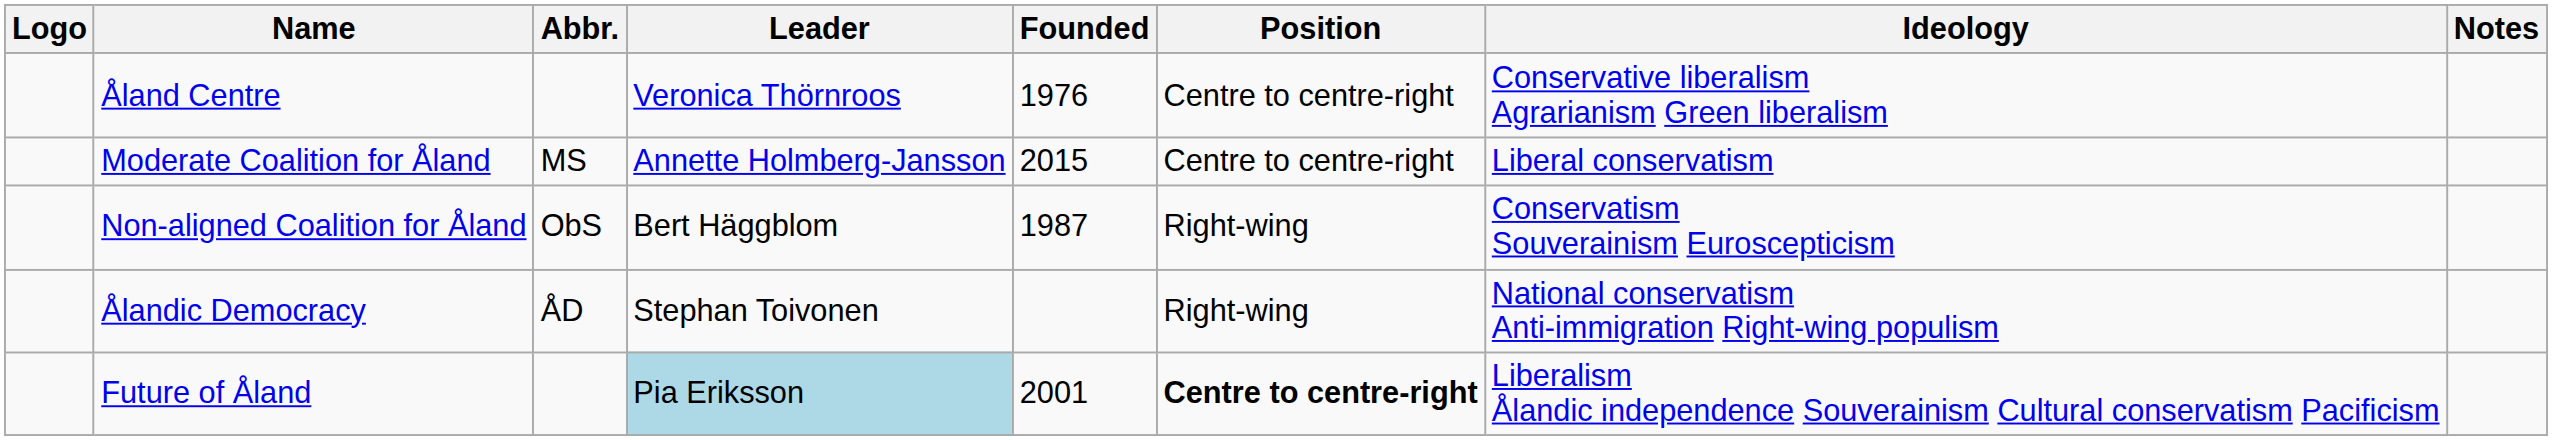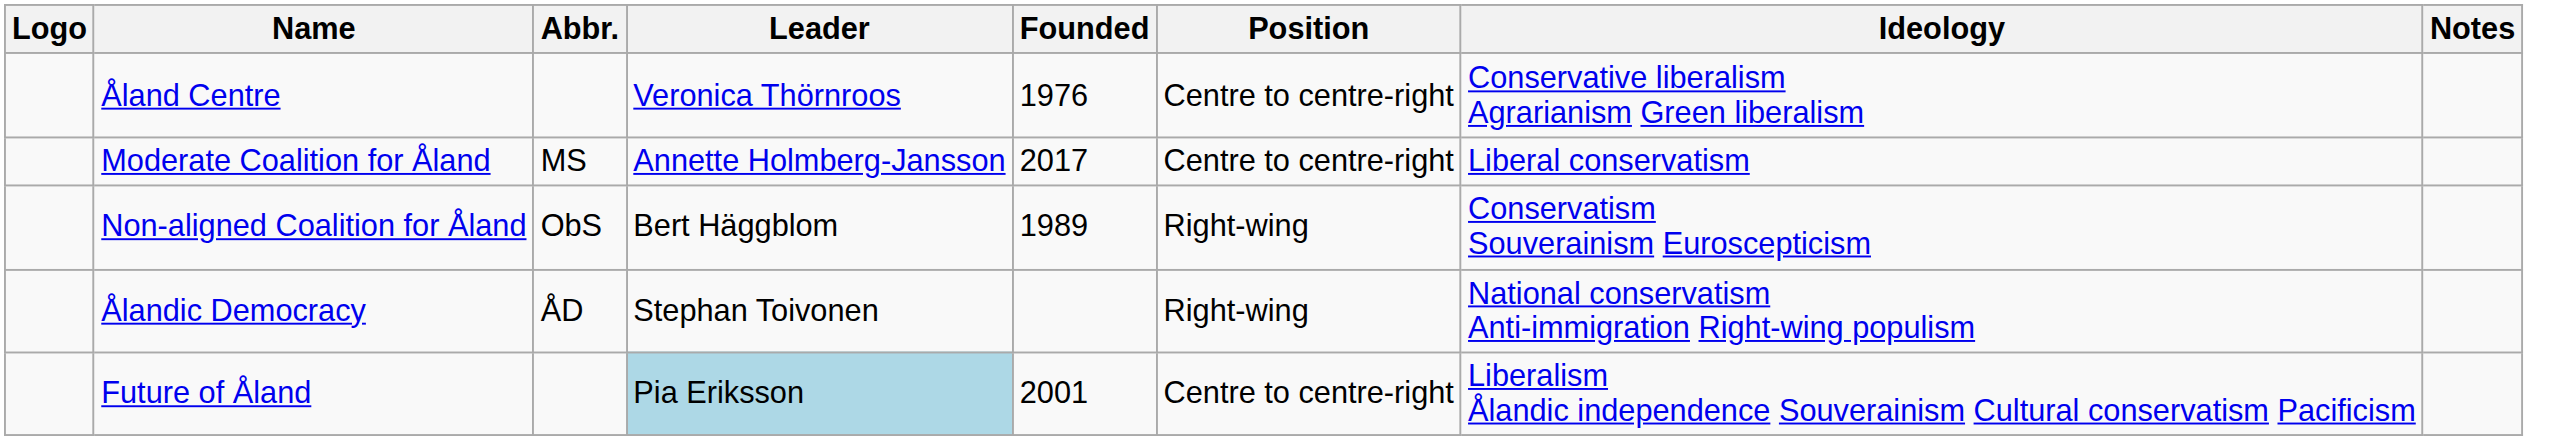(1054, 160) 2015 -> (1054, 160) 2017
(1054, 226) 1987 -> (1054, 226) 1989
(1321, 393) bold -> (1309, 393) normal
